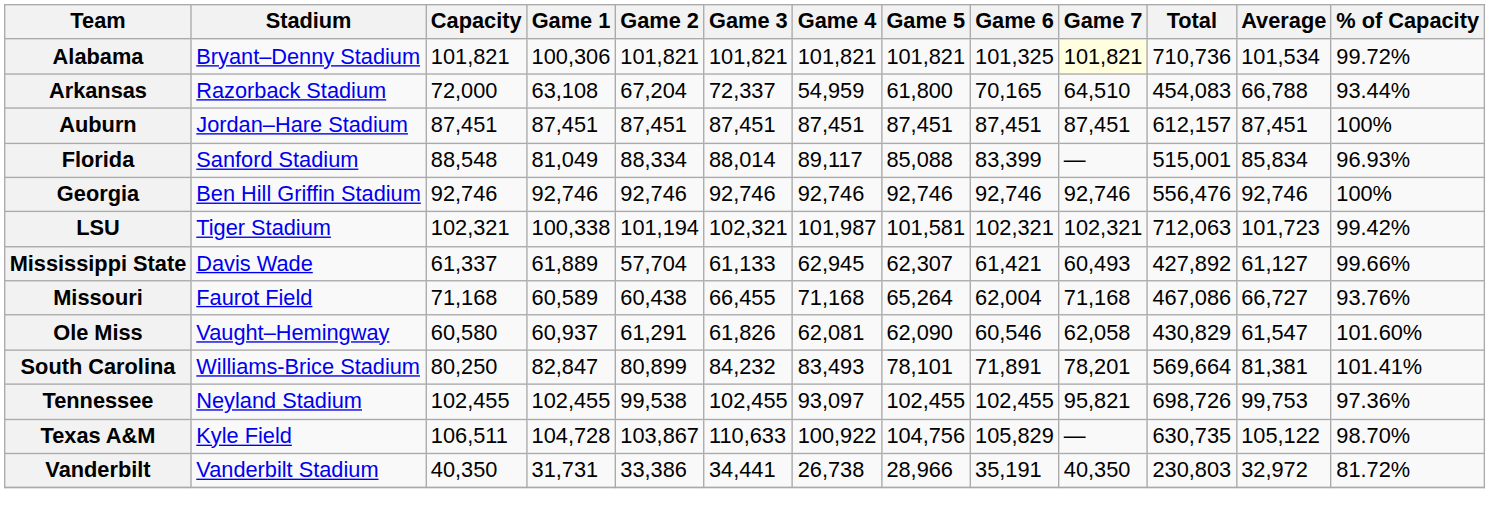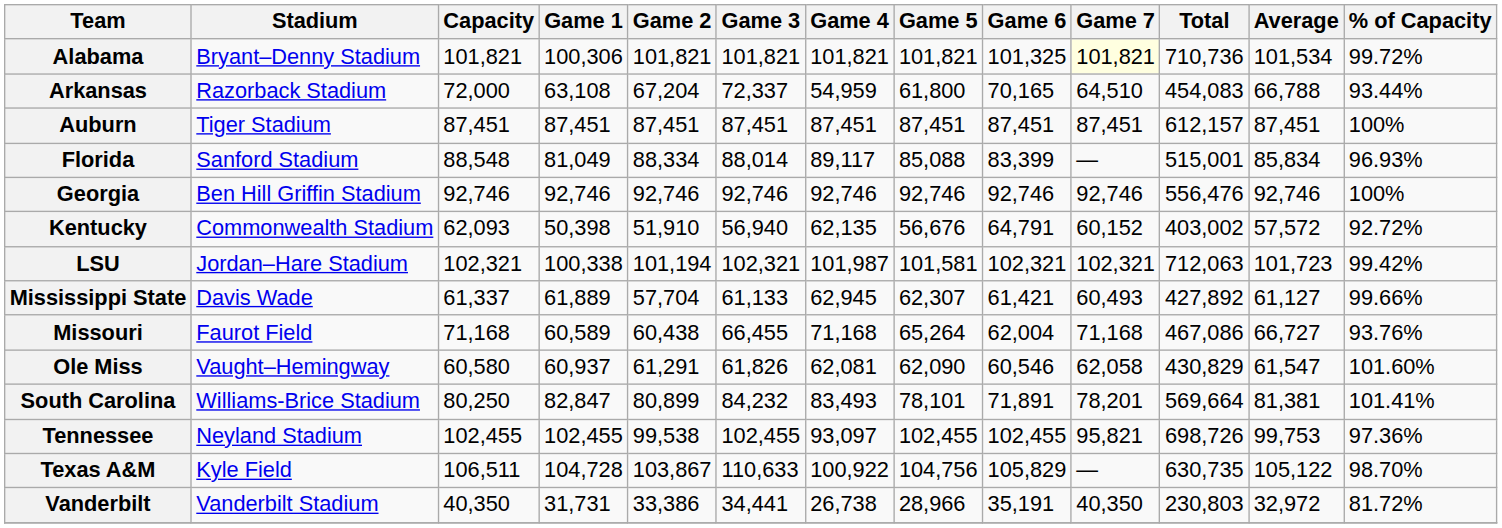(302, 125) Jordan–Hare Stadium -> (264, 125) Tiger Stadium
+ row: (98, 228)
(264, 228) Tiger Stadium -> (302, 263) Jordan–Hare Stadium
